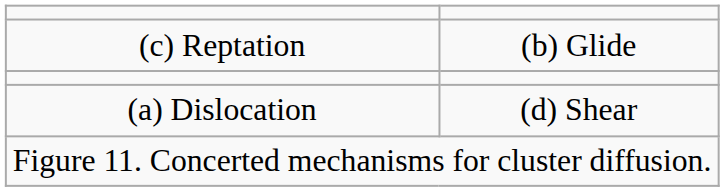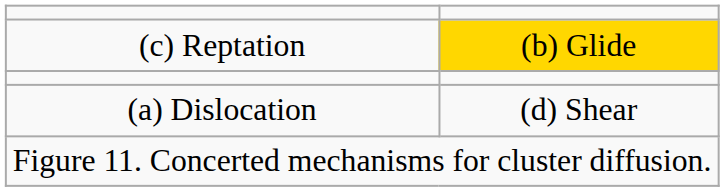(579, 44) no background -> (579, 44) gold background
